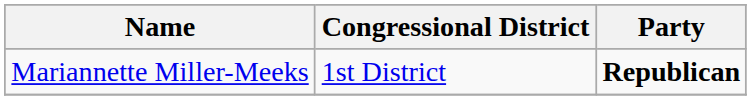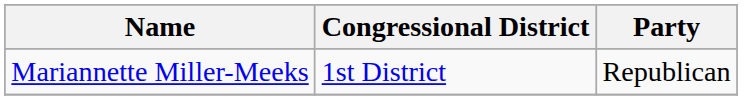(671, 71) bold -> (667, 71) normal
